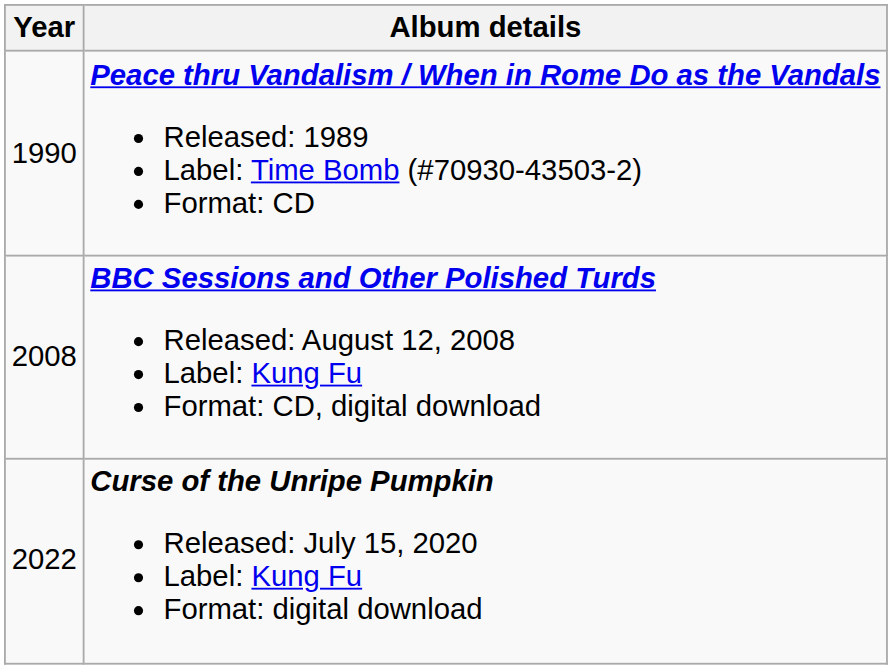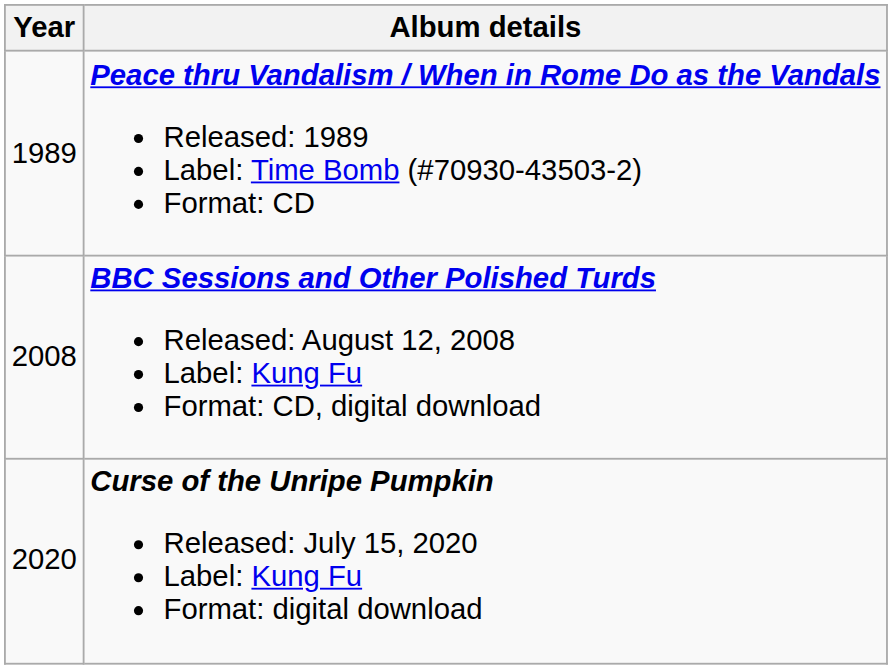(44, 152) 1990 -> (44, 152) 1989
(44, 560) 2022 -> (44, 560) 2020
